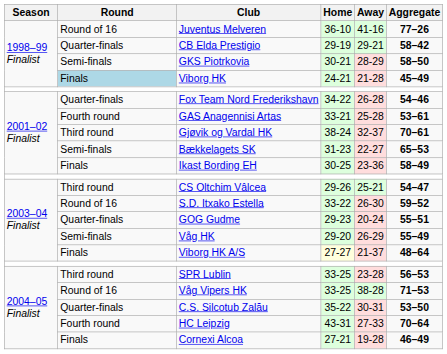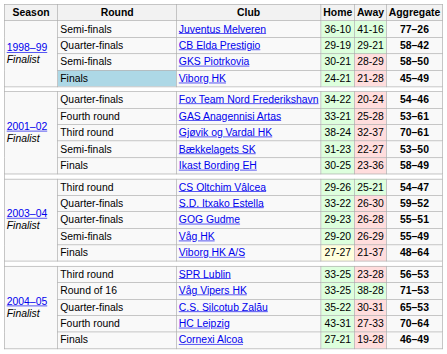(89, 29) Round of 16 -> (86, 29) Semi-finals
(370, 100) 26-28 -> (370, 100) 20-24
(414, 149) 65–53 -> (414, 149) 53–50
(89, 203) Round of 16 -> (92, 203) Quarter-finals
(370, 220) 20-24 -> (370, 220) 26-28
(414, 307) 53–50 -> (414, 307) 65–53
